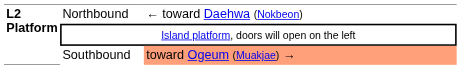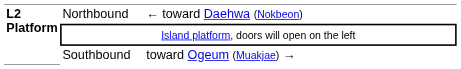(221, 55) lightsalmon background -> (221, 55) no background
